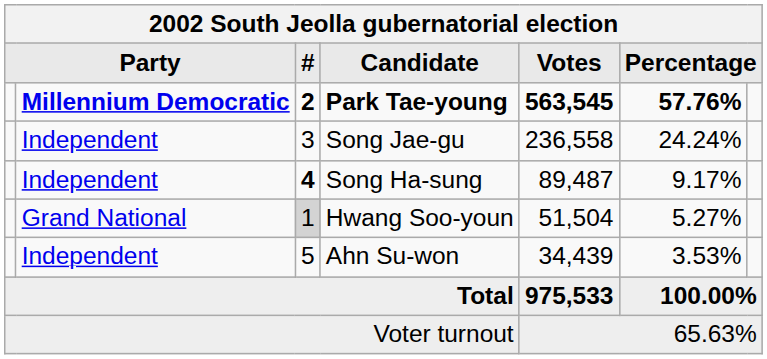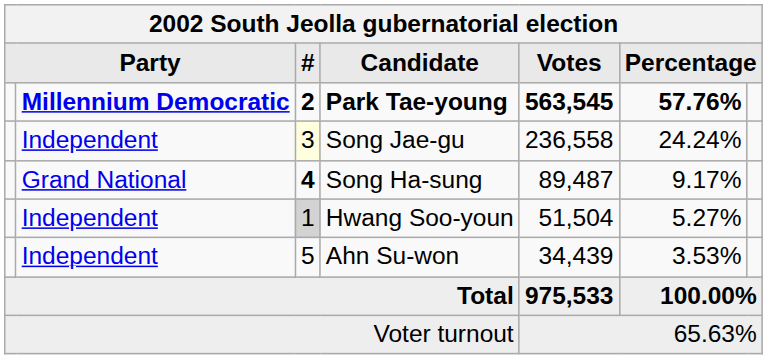(308, 140) no background -> (308, 140) lightyellow background
(90, 179) Independent -> (104, 179) Grand National
(104, 218) Grand National -> (90, 218) Independent
